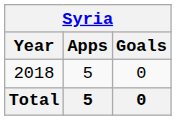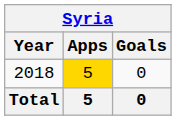(88, 74) no background -> (88, 74) gold background
